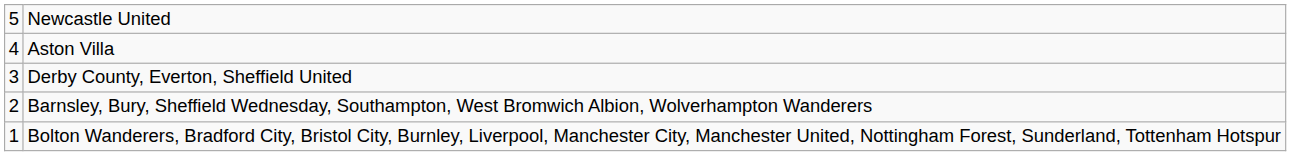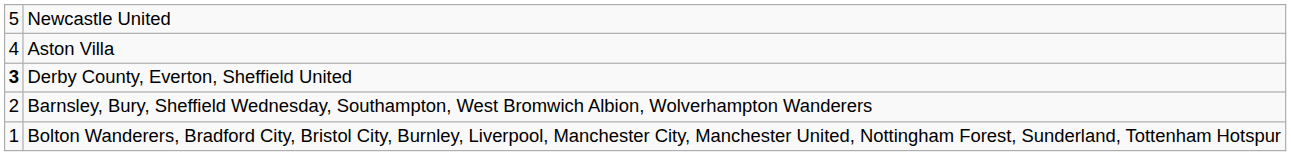(14, 77) normal -> (14, 77) bold
